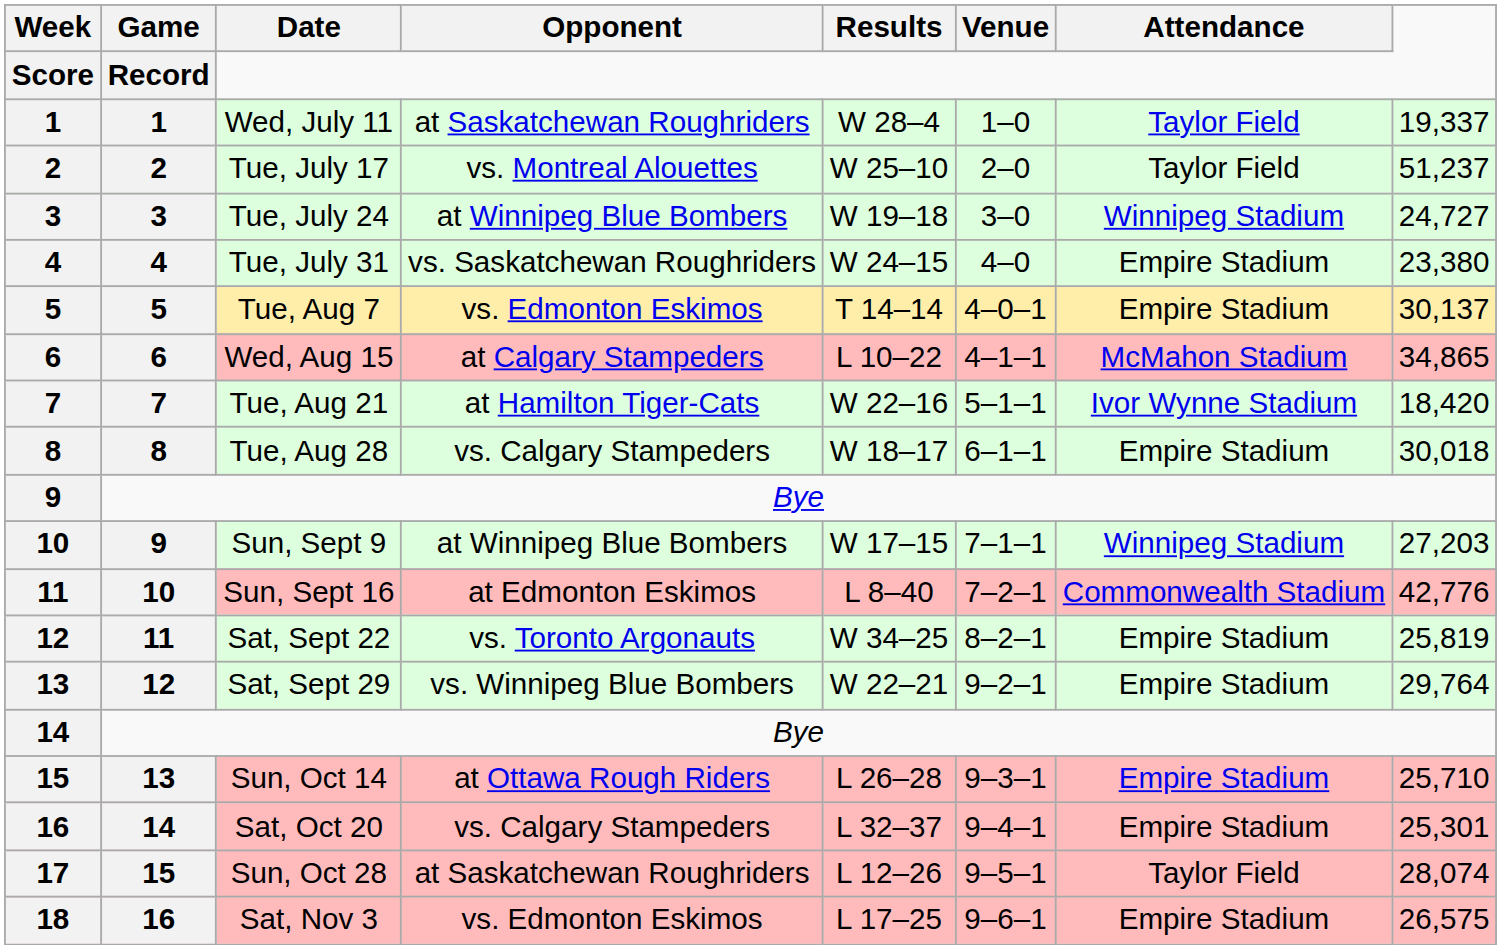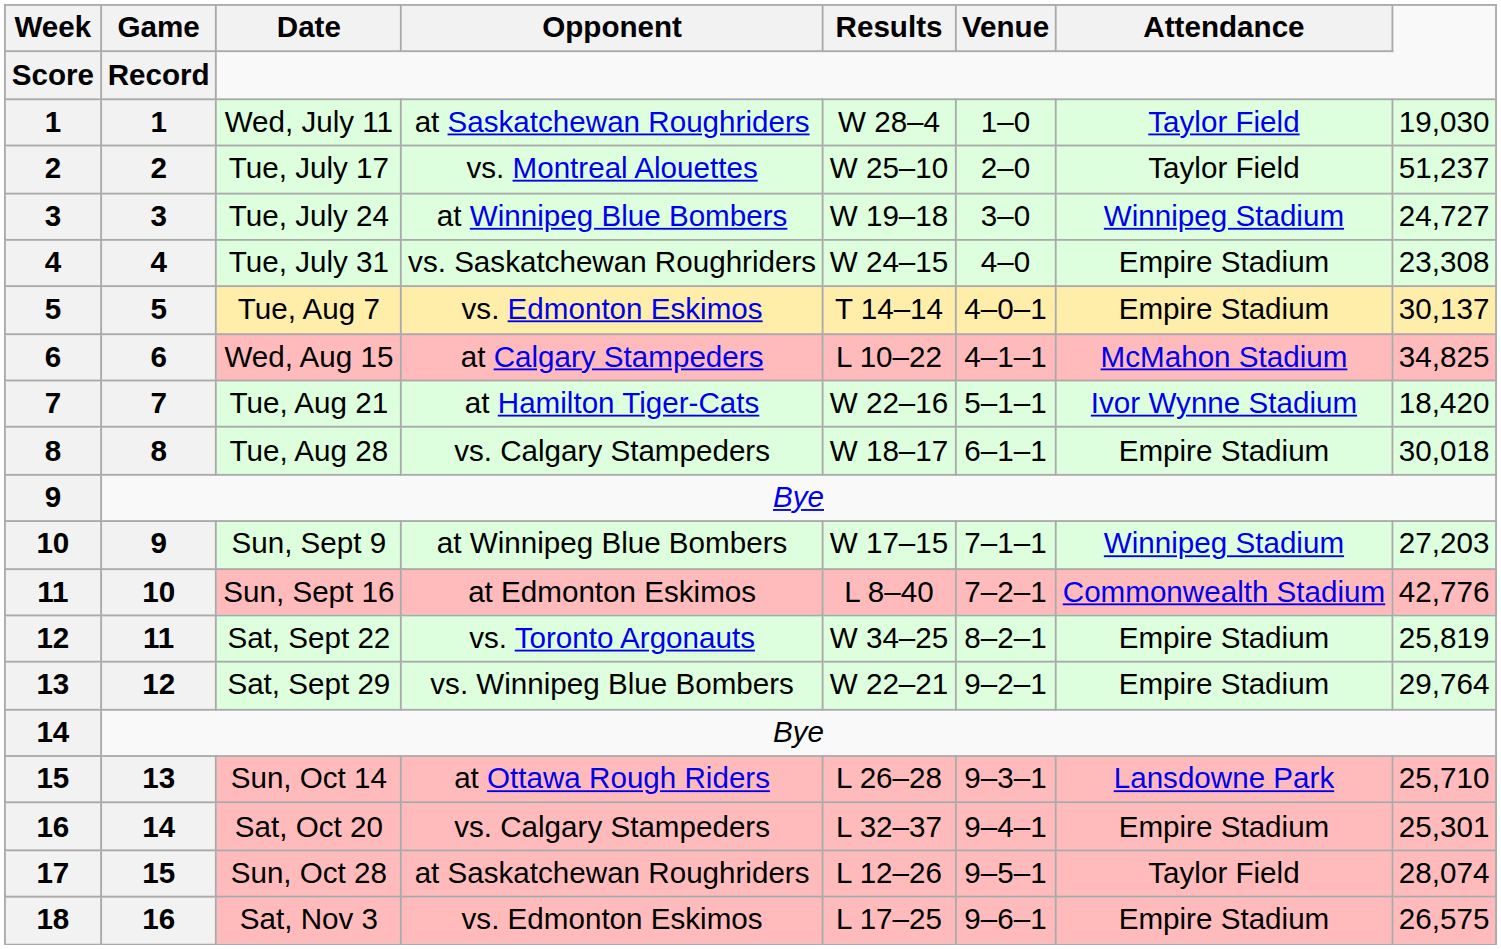(1444, 121) 19,337 -> (1444, 121) 19,030
(1444, 262) 23,380 -> (1444, 262) 23,308
(1444, 356) 34,865 -> (1444, 356) 34,825
(1224, 779) Empire Stadium -> (1224, 779) Lansdowne Park
